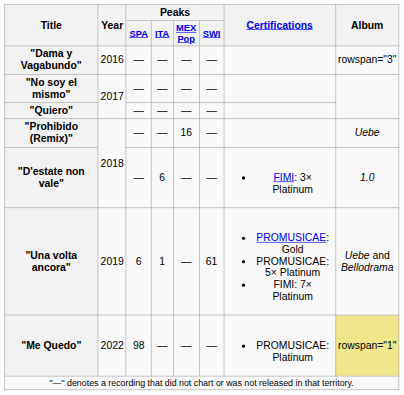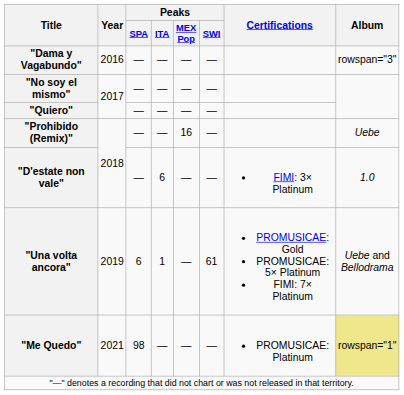(112, 345) 2022 -> (112, 345) 2021
